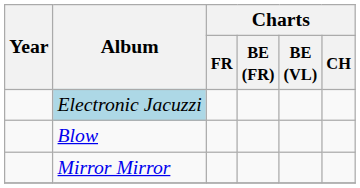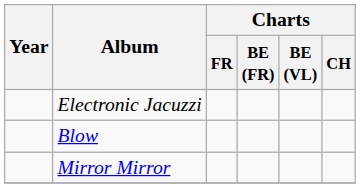(130, 104) lightblue background -> (130, 104) no background
